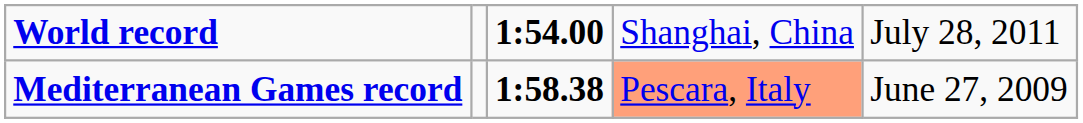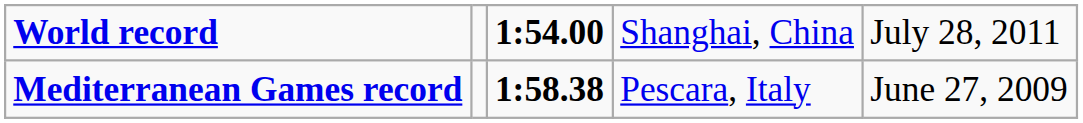(715, 88) lightsalmon background -> (715, 88) no background
